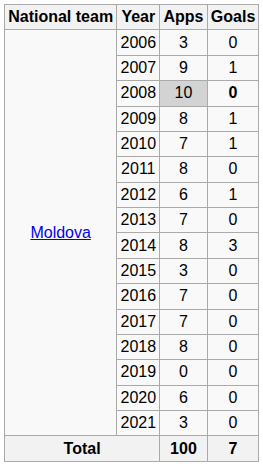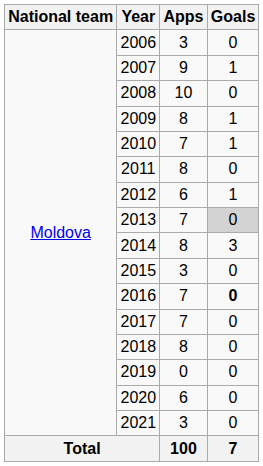(183, 93) lightgrey background -> (183, 93) no background
(233, 93) bold -> (233, 93) normal
(233, 220) no background -> (233, 220) lightgrey background
(233, 296) normal -> (233, 296) bold
